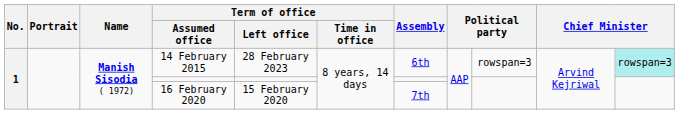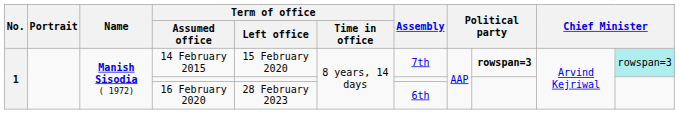(276, 62) 28 February 2023 -> (276, 62) 15 February 2020
(420, 62) 6th -> (420, 62) 7th
(504, 62) normal -> (504, 62) bold
(276, 95) 15 February 2020 -> (276, 95) 28 February 2023
(420, 95) 7th -> (420, 95) 6th
